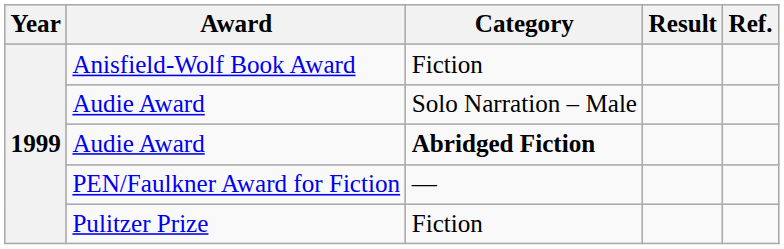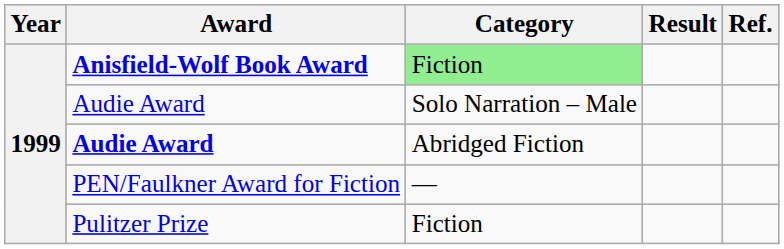(214, 64) normal -> (220, 64) bold
(447, 64) no background -> (447, 64) lightgreen background
(139, 143) normal -> (143, 143) bold
(503, 143) bold -> (498, 143) normal
